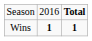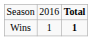(49, 28) bold -> (49, 28) normal
